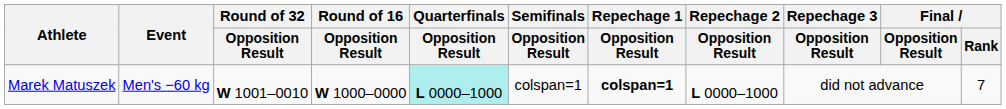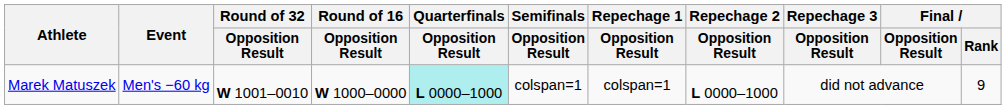(637, 85) bold -> (637, 85) normal
(981, 85) 7 -> (981, 85) 9
